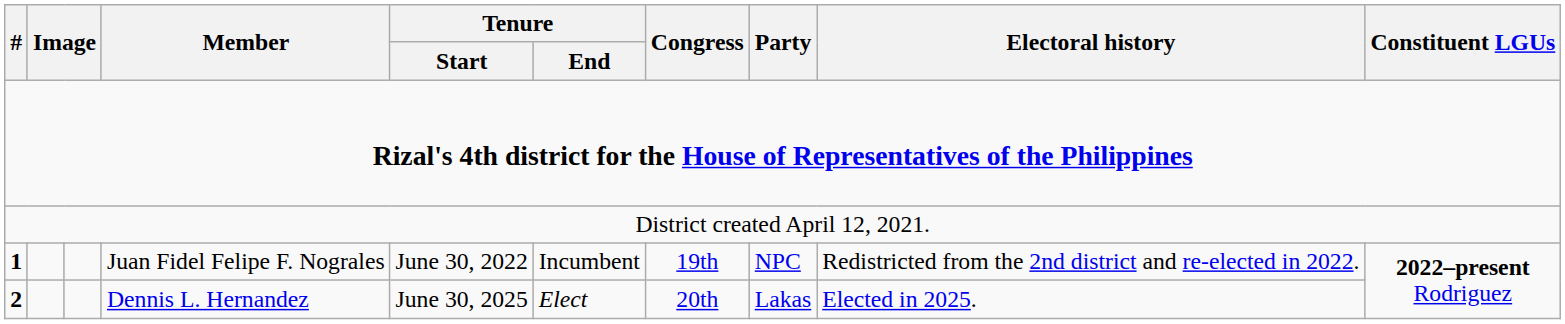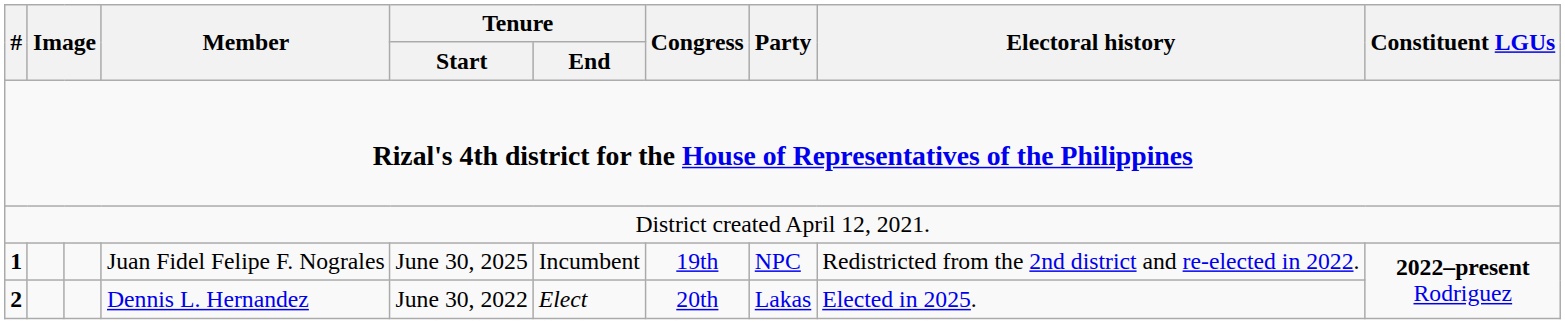(462, 261) June 30, 2022 -> (462, 261) June 30, 2025
(462, 299) June 30, 2025 -> (462, 299) June 30, 2022
